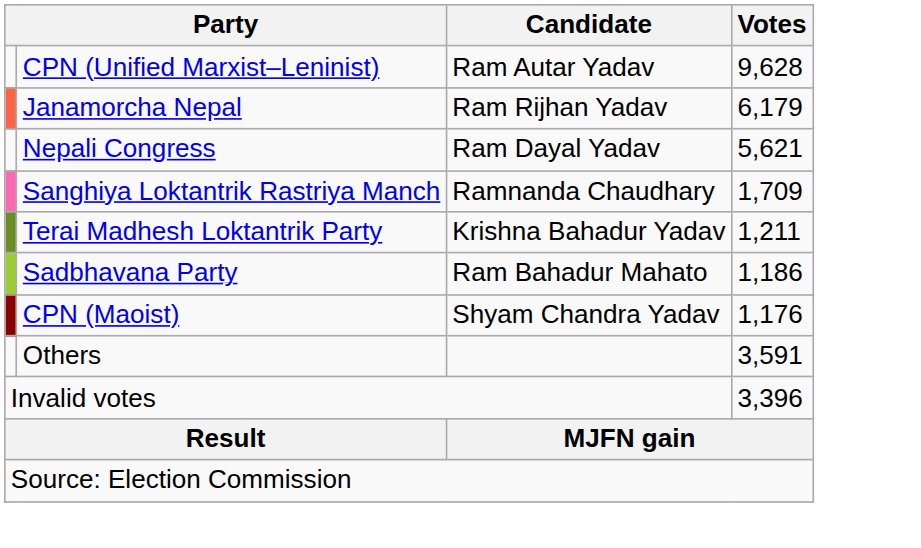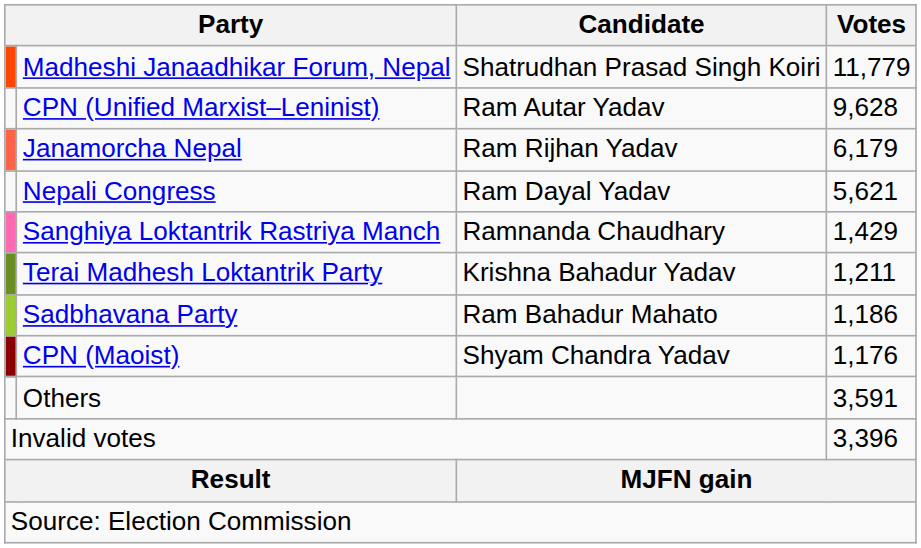+ row: (237, 66)
(770, 190) 1,709 -> (865, 231) 1,429
